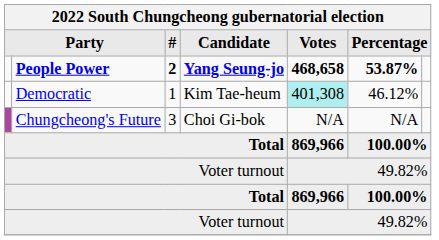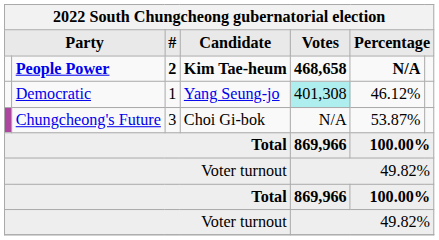(234, 68) Yang Seung-jo -> (235, 68) Kim Tae-heum
(392, 68) 53.87% -> (407, 68) N/A
(232, 94) Kim Tae-heum -> (232, 94) Yang Seung-jo
(404, 119) N/A -> (396, 119) 53.87%
